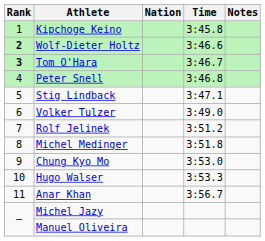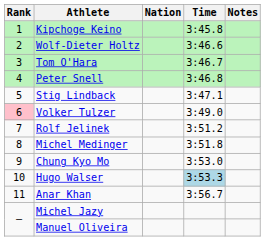(19, 46) bold -> (19, 46) normal
(19, 62) bold -> (19, 62) normal
(19, 112) no background -> (19, 112) pink background
(204, 178) no background -> (204, 178) lightblue background
